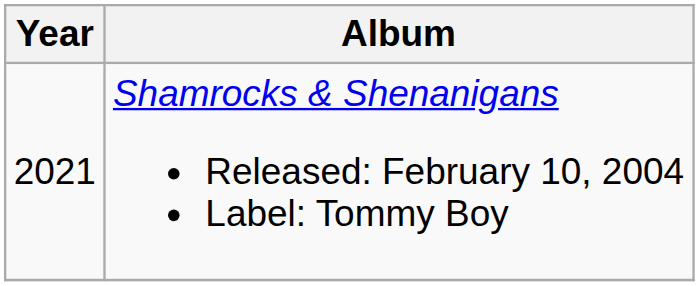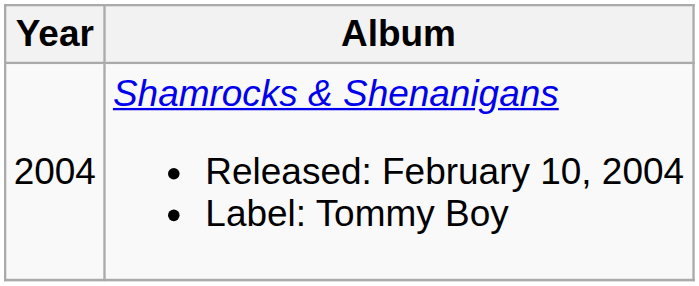(55, 170) 2021 -> (55, 170) 2004
